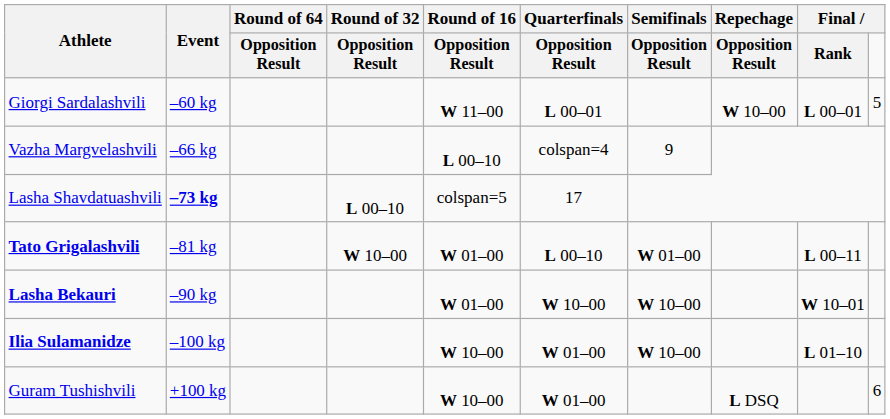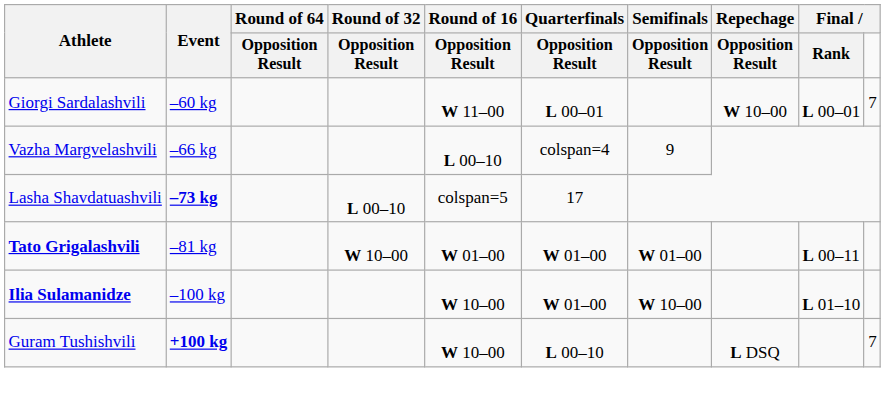(877, 102) 5 -> (872, 102) 7
(574, 256) L 00–10 -> (575, 256) W 01–00
- row: (62, 294)
(198, 390) normal -> (198, 342) bold
(574, 400) W 01–00 -> (575, 352) L 00–10
(877, 390) 6 -> (872, 342) 7
